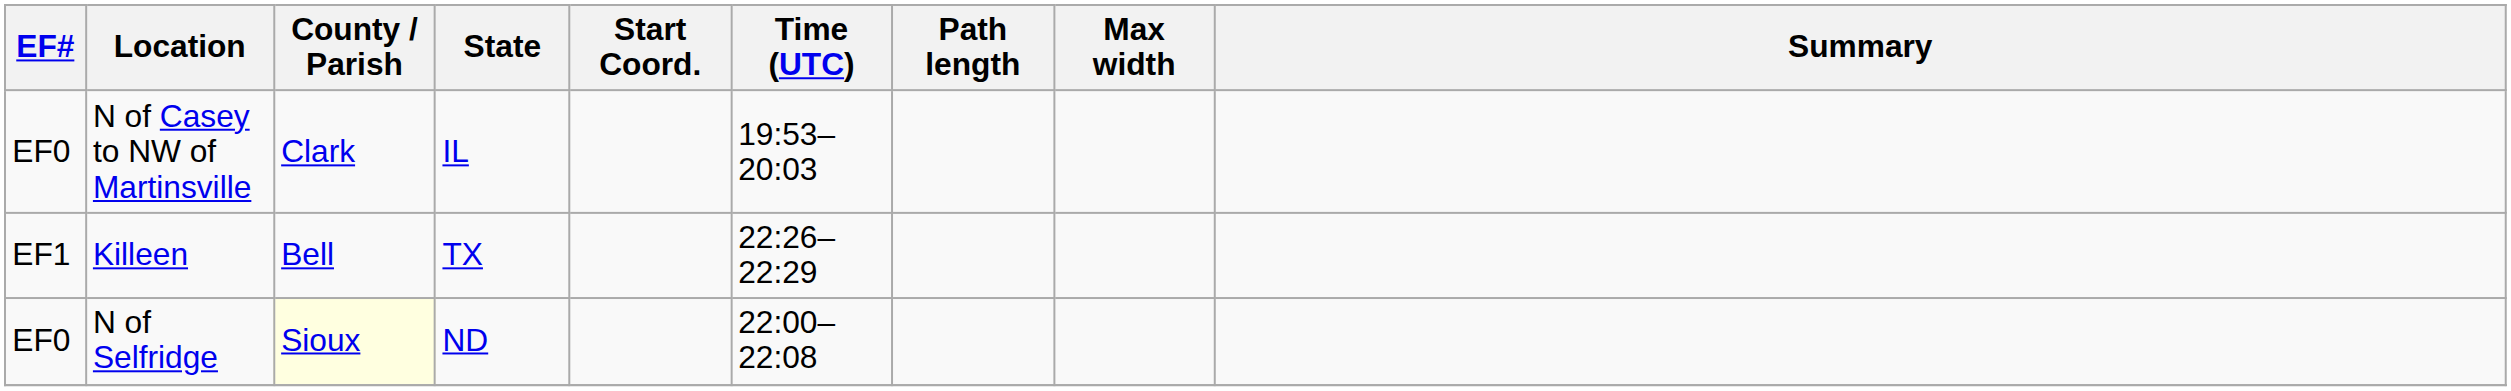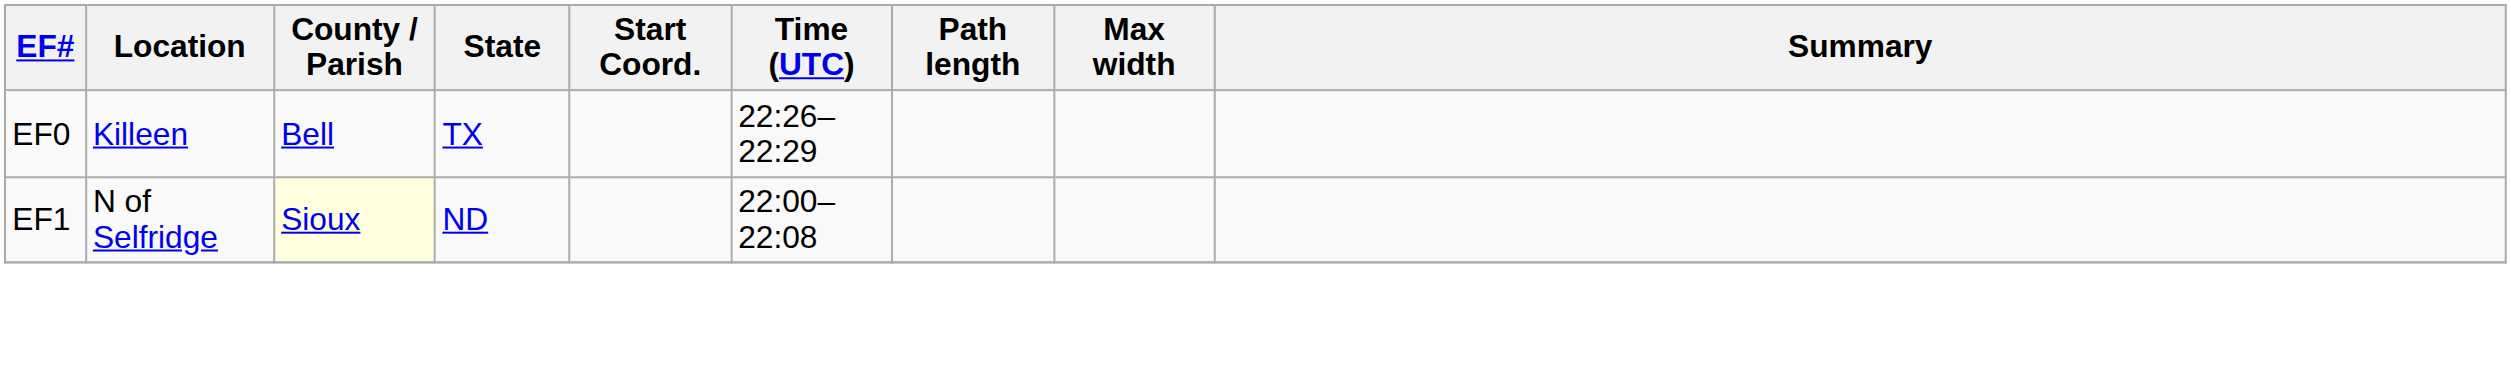- row: (172, 151)
(41, 254) EF1 -> (41, 133) EF0
(41, 340) EF0 -> (41, 219) EF1
